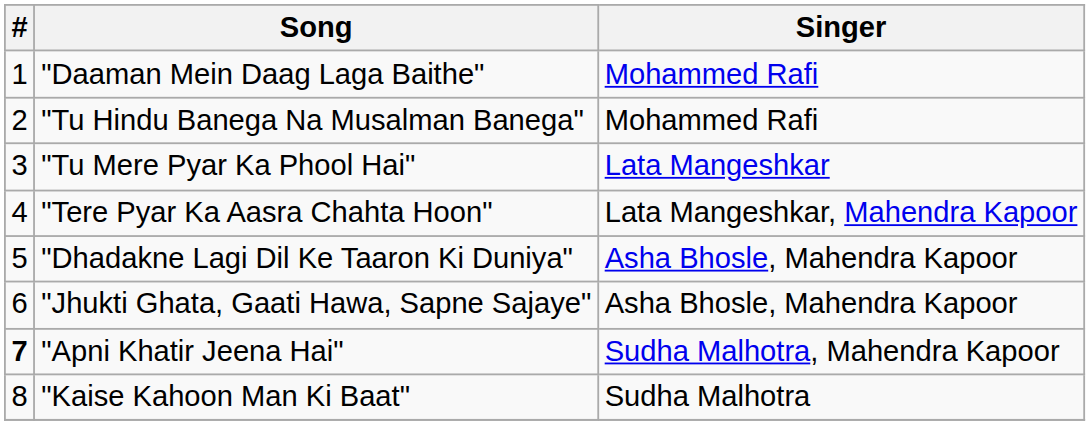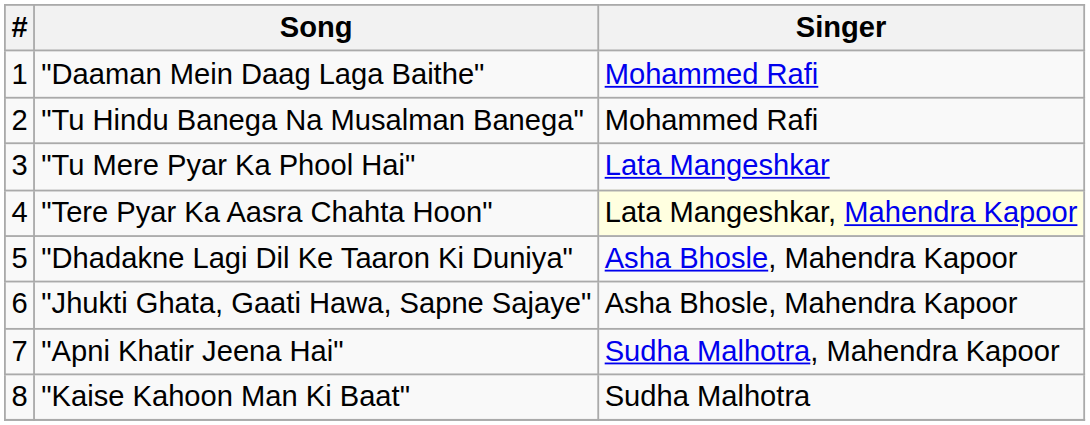(841, 212) no background -> (841, 212) lightyellow background
(20, 350) bold -> (20, 350) normal
